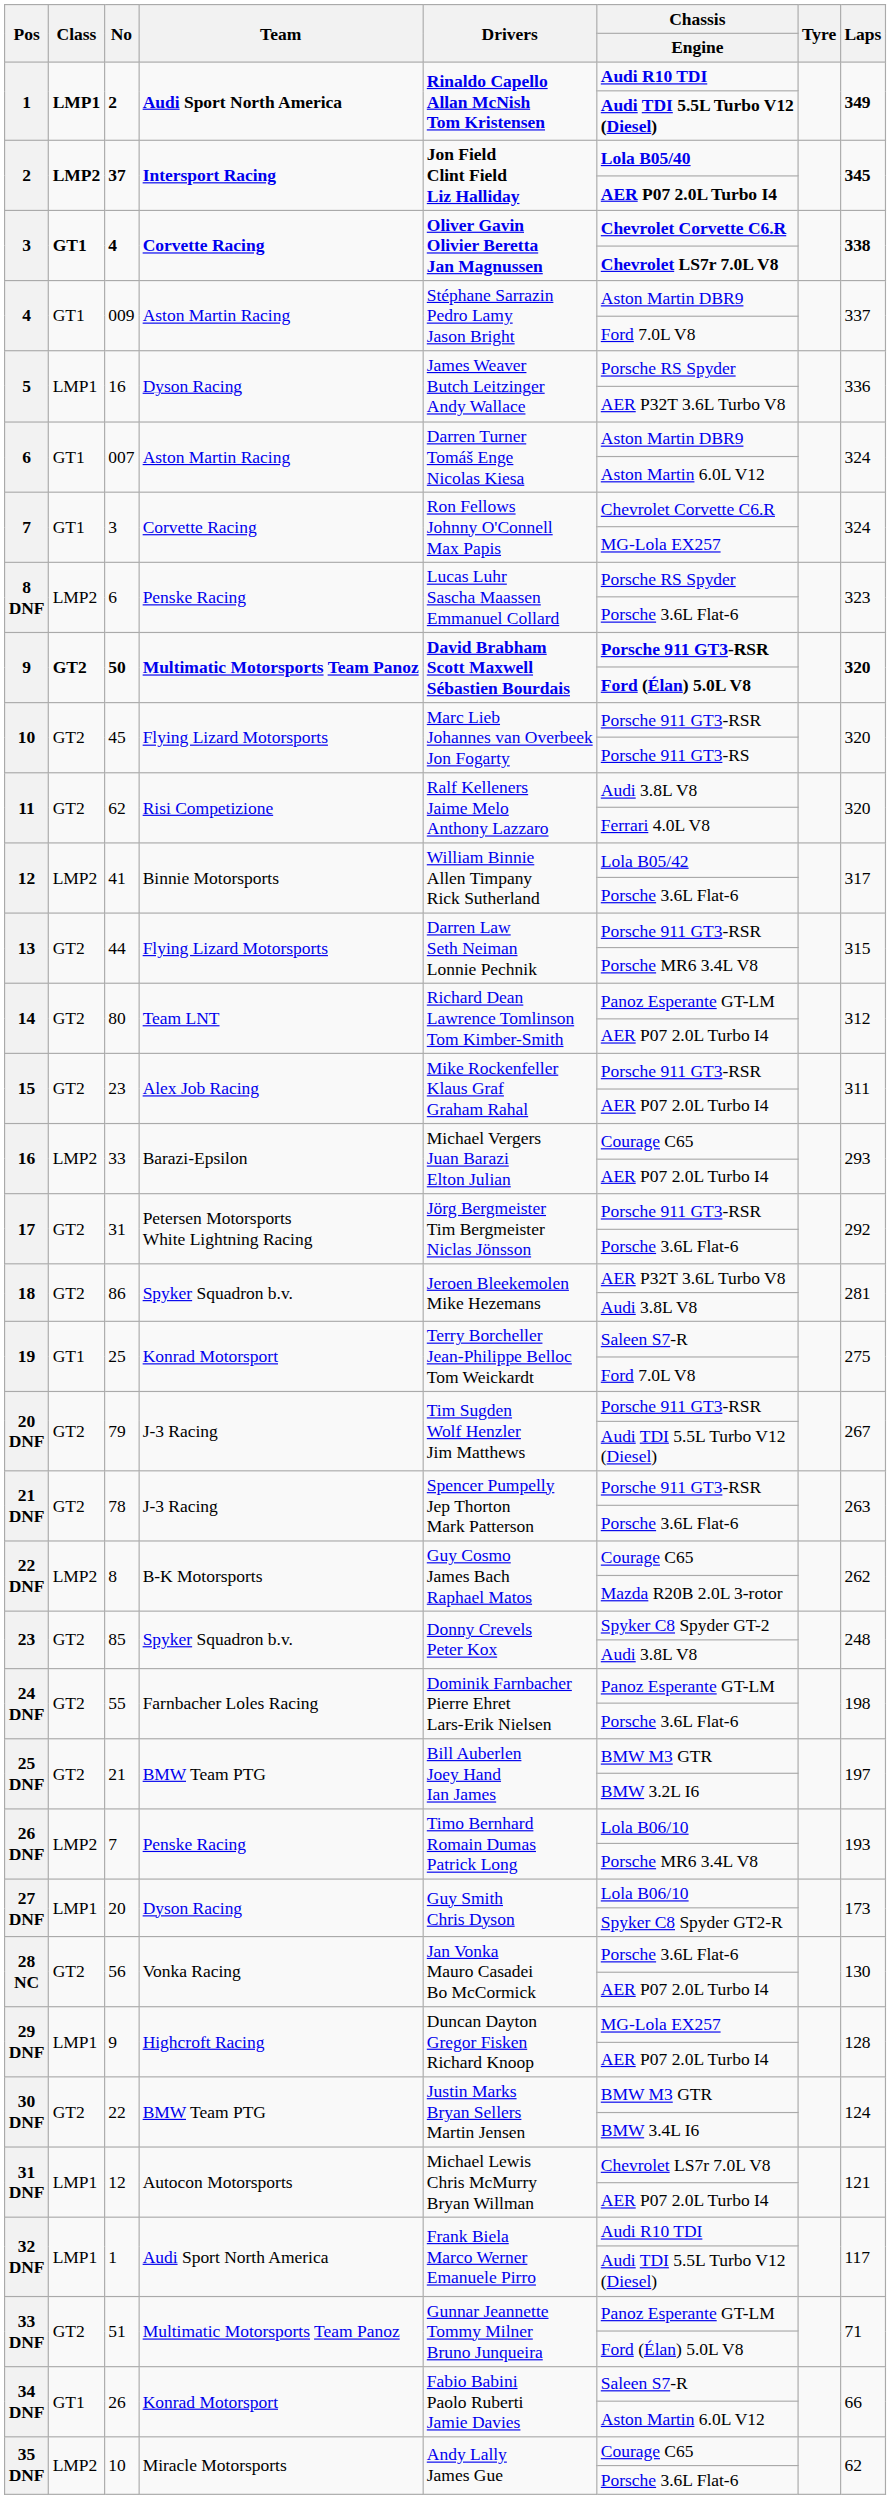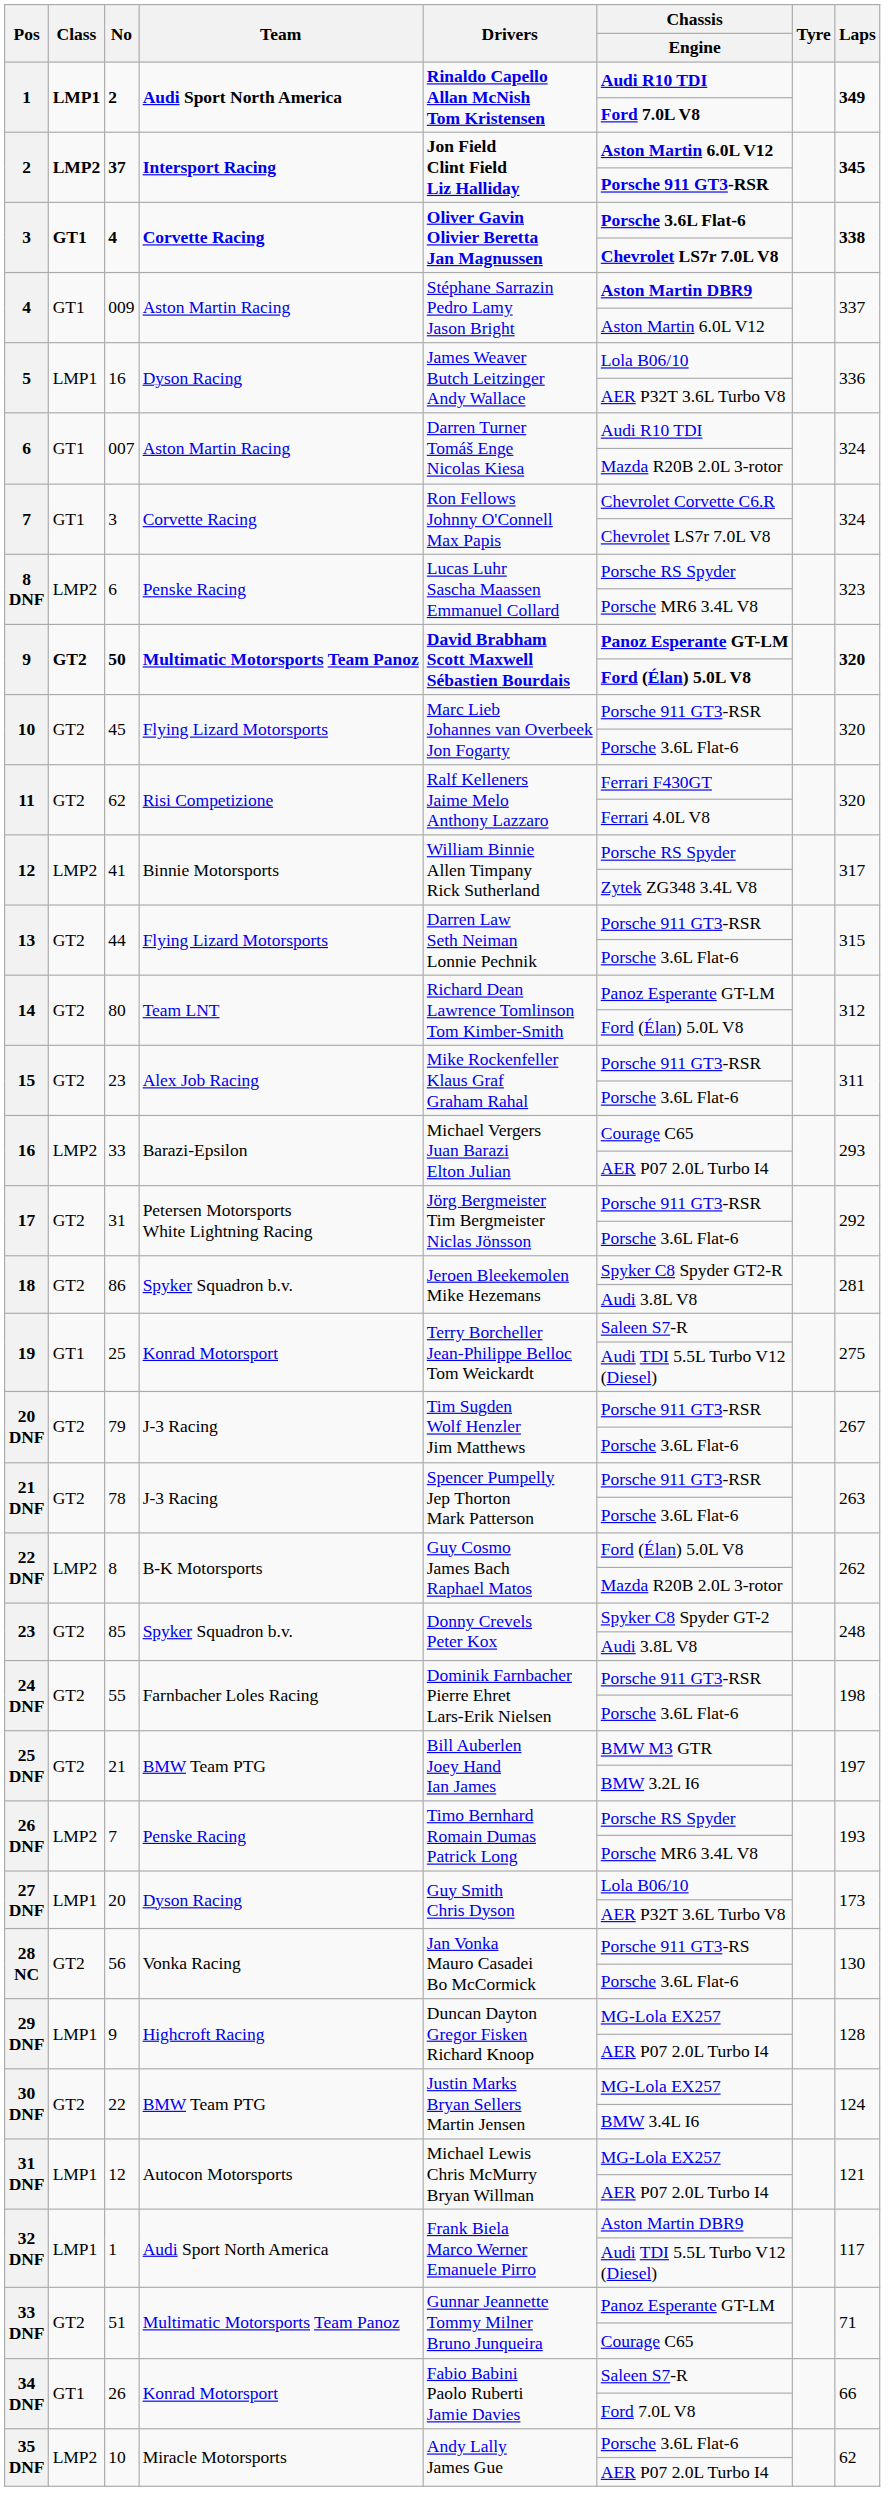(697, 115) Audi TDI 5.5L Turbo V12 (Diesel) -> (650, 114) Ford 7.0L V8
(646, 158) Lola B05/40 -> (687, 150) Aston Martin 6.0L V12
(689, 193) AER P07 2.0L Turbo I4 -> (685, 185) Porsche 911 GT3-RSR
(694, 228) Chevrolet Corvette C6.R -> (673, 220) Porsche 3.6L Flat-6
(672, 298) normal -> (676, 290) bold
(648, 333) Ford 7.0L V8 -> (683, 325) Aston Martin 6.0L V12
(668, 368) Porsche RS Spyder -> (645, 360) Lola B06/10
(672, 439) Aston Martin DBR9 -> (652, 430) Audi R10 TDI
(683, 474) Aston Martin 6.0L V12 -> (692, 466) Mazda R20B 2.0L 3-rotor
(661, 544) MG-Lola EX257 -> (686, 536) Chevrolet LS7r 7.0L V8
(670, 614) Porsche 3.6L Flat-6 -> (679, 606) Porsche MR6 3.4L V8
(685, 649) Porsche 911 GT3-RSR -> (695, 641) Panoz Esperante GT-LM
(675, 755) Porsche 911 GT3-RS -> (670, 746) Porsche 3.6L Flat-6
(649, 790) Audi 3.8L V8 -> (656, 782) Ferrari F430GT
(645, 860) Lola B05/42 -> (668, 852) Porsche RS Spyder
(670, 895) Porsche 3.6L Flat-6 -> (679, 887) Zytek ZG348 3.4L V8
(679, 965) Porsche MR6 3.4L V8 -> (670, 957) Porsche 3.6L Flat-6
(685, 1036) AER P07 2.0L Turbo I4 -> (672, 1027) Ford (Élan) 5.0L V8
(685, 1106) AER P07 2.0L Turbo I4 -> (670, 1098) Porsche 3.6L Flat-6
(693, 1278) AER P32T 3.6L Turbo V8 -> (692, 1270) Spyker C8 Spyder GT2-R
(648, 1374) Ford 7.0L V8 -> (693, 1367) Audi TDI 5.5L Turbo V12 (Diesel)
(693, 1445) Audi TDI 5.5L Turbo V12 (Diesel) -> (670, 1444) Porsche 3.6L Flat-6
(647, 1558) Courage C65 -> (672, 1550) Ford (Élan) 5.0L V8
(688, 1686) Panoz Esperante GT-LM -> (681, 1677) Porsche 911 GT3-RSR
(645, 1826) Lola B06/10 -> (668, 1818) Porsche RS Spyder
(692, 1922) Spyker C8 Spyder GT2-R -> (693, 1914) AER P32T 3.6L Turbo V8
(670, 1954) Porsche 3.6L Flat-6 -> (675, 1946) Porsche 911 GT3-RS
(685, 1989) AER P07 2.0L Turbo I4 -> (670, 1981) Porsche 3.6L Flat-6
(656, 2094) BMW M3 GTR -> (661, 2086) MG-Lola EX257
(686, 2165) Chevrolet LS7r 7.0L V8 -> (661, 2156) MG-Lola EX257
(652, 2232) Audi R10 TDI -> (672, 2224) Aston Martin DBR9
(672, 2348) Ford (Élan) 5.0L V8 -> (647, 2340) Courage C65
(683, 2418) Aston Martin 6.0L V12 -> (648, 2410) Ford 7.0L V8
(647, 2450) Courage C65 -> (670, 2442) Porsche 3.6L Flat-6
(670, 2479) Porsche 3.6L Flat-6 -> (685, 2471) AER P07 2.0L Turbo I4
